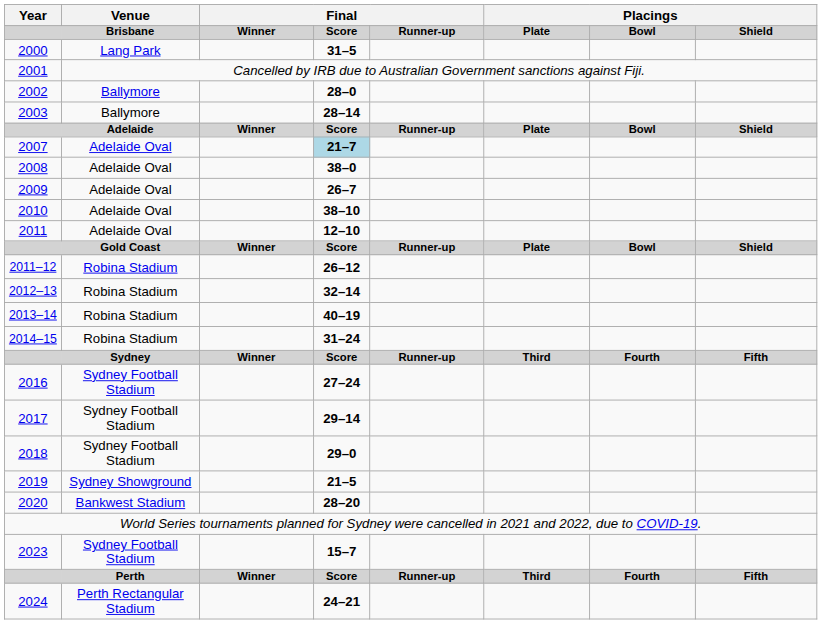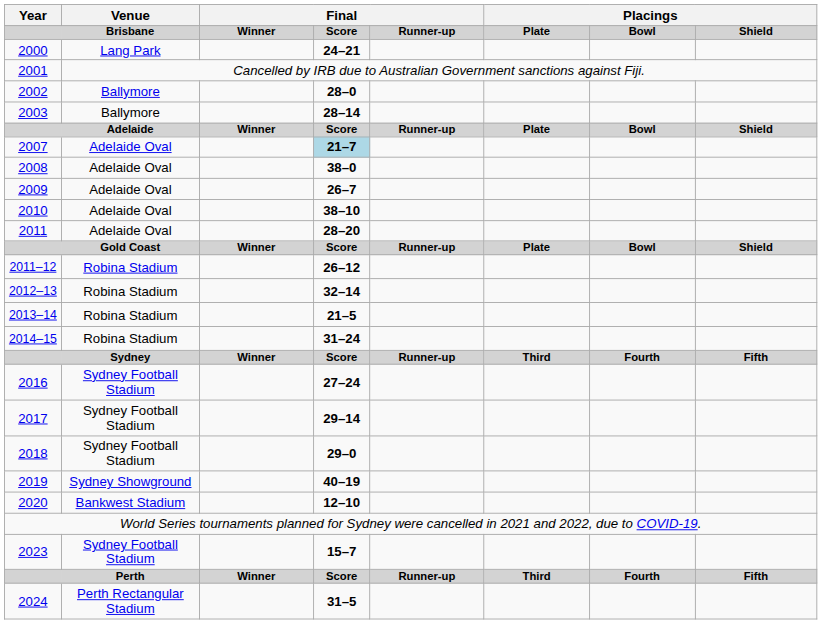(342, 50) 31–5 -> (342, 50) 24–21
(342, 231) 12–10 -> (342, 231) 28–20
(342, 315) 40–19 -> (342, 315) 21–5
(342, 482) 21–5 -> (342, 482) 40–19
(342, 503) 28–20 -> (342, 503) 12–10
(342, 601) 24–21 -> (342, 601) 31–5
